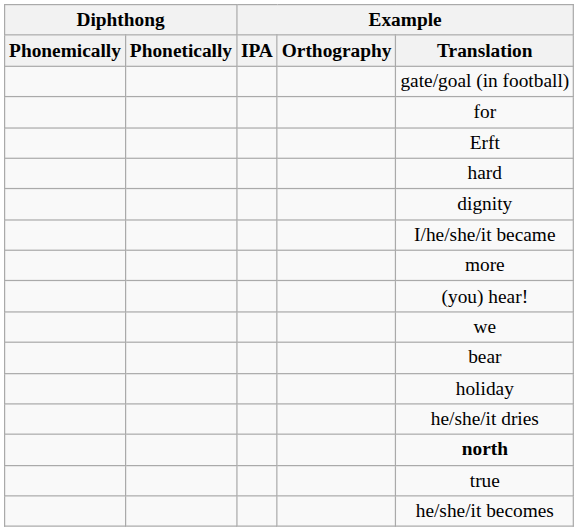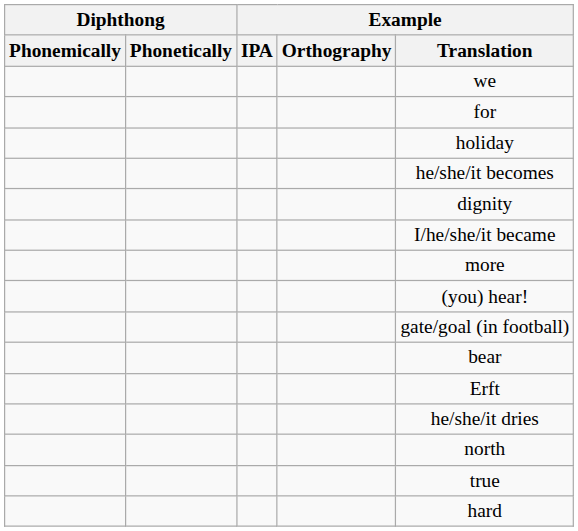(485, 81) gate/goal (in football) -> (485, 81) we
(485, 142) Erft -> (485, 142) holiday
(485, 173) hard -> (485, 173) he/she/it becomes
(485, 326) we -> (485, 326) gate/goal (in football)
(485, 388) holiday -> (485, 388) Erft
(485, 449) bold -> (485, 449) normal
(485, 511) he/she/it becomes -> (485, 511) hard
